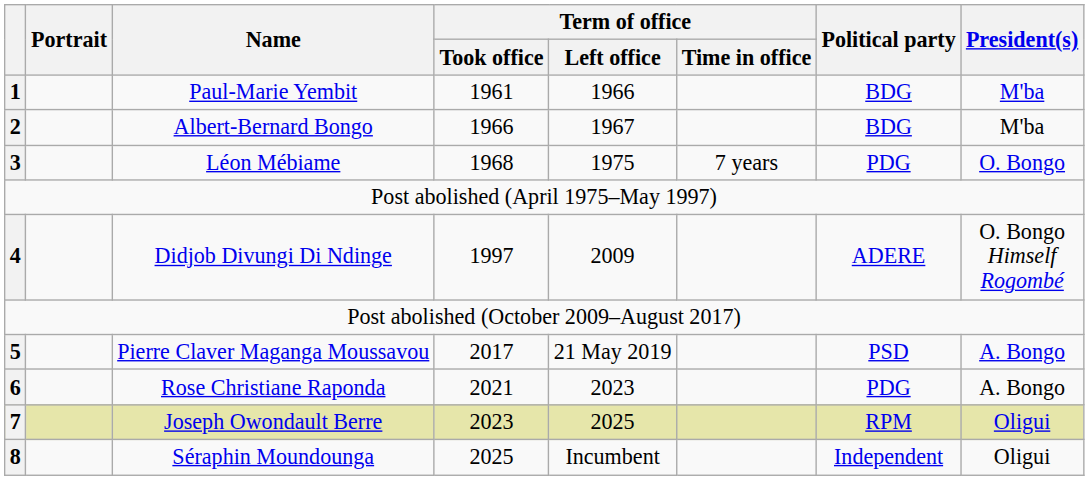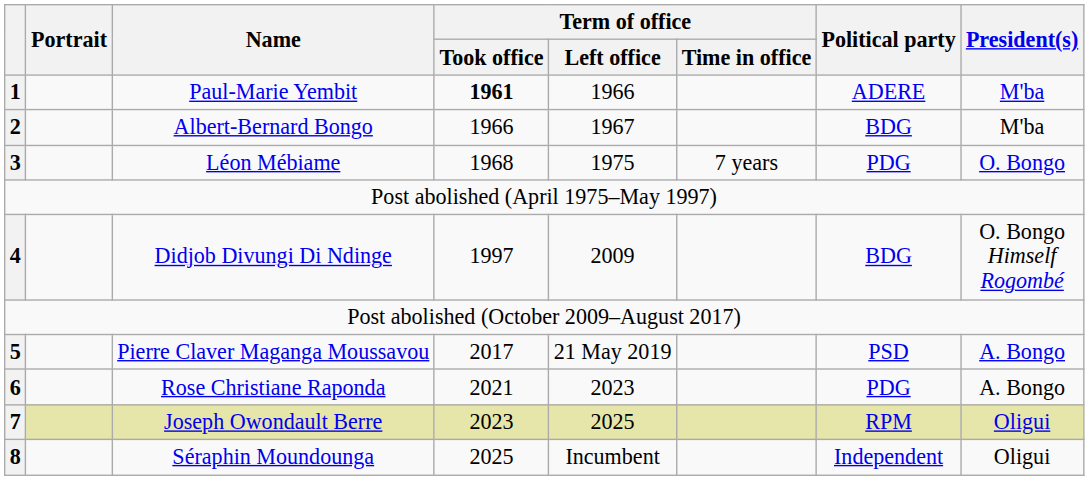(492, 92) normal -> (492, 92) bold
(889, 92) BDG -> (889, 92) ADERE
(889, 256) ADERE -> (889, 256) BDG
